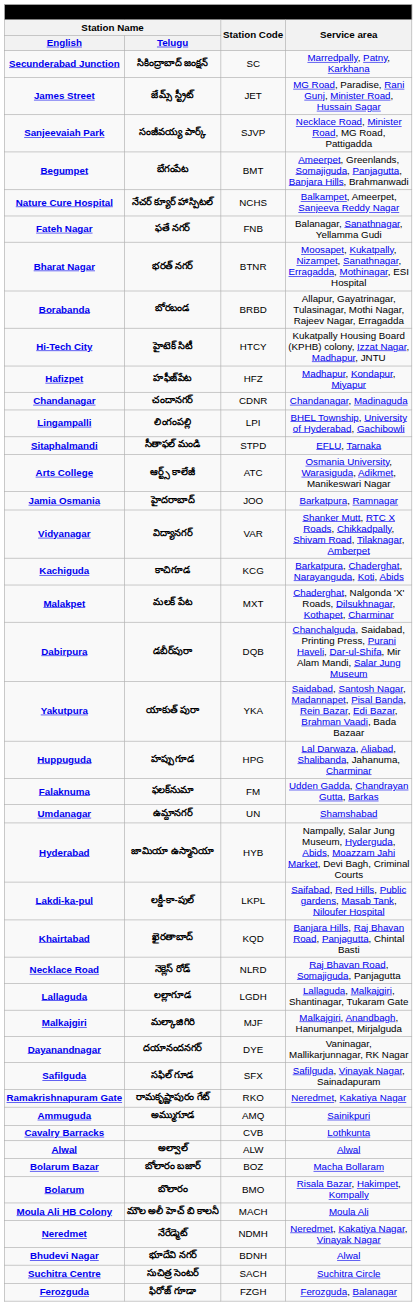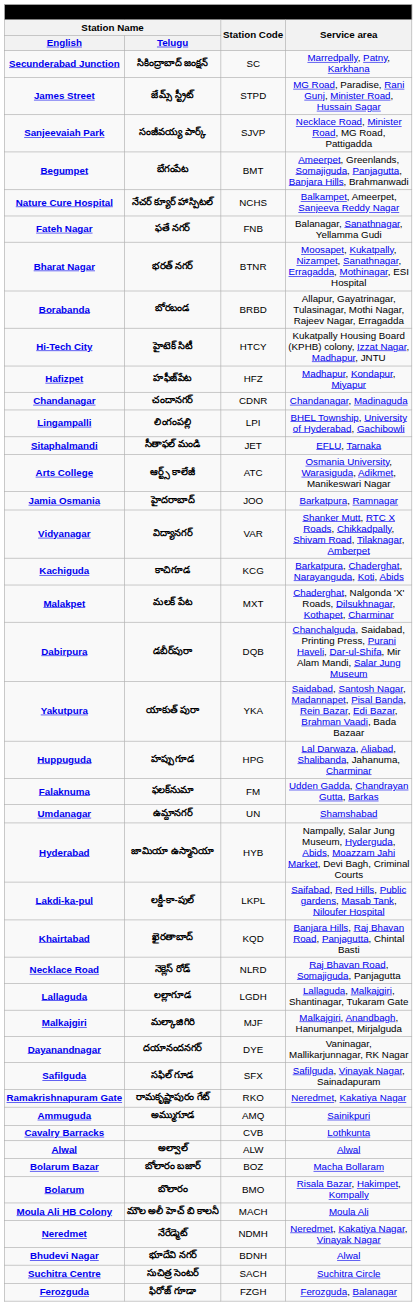(253, 96) JET -> (253, 96) STPD
(253, 445) STPD -> (253, 445) JET
